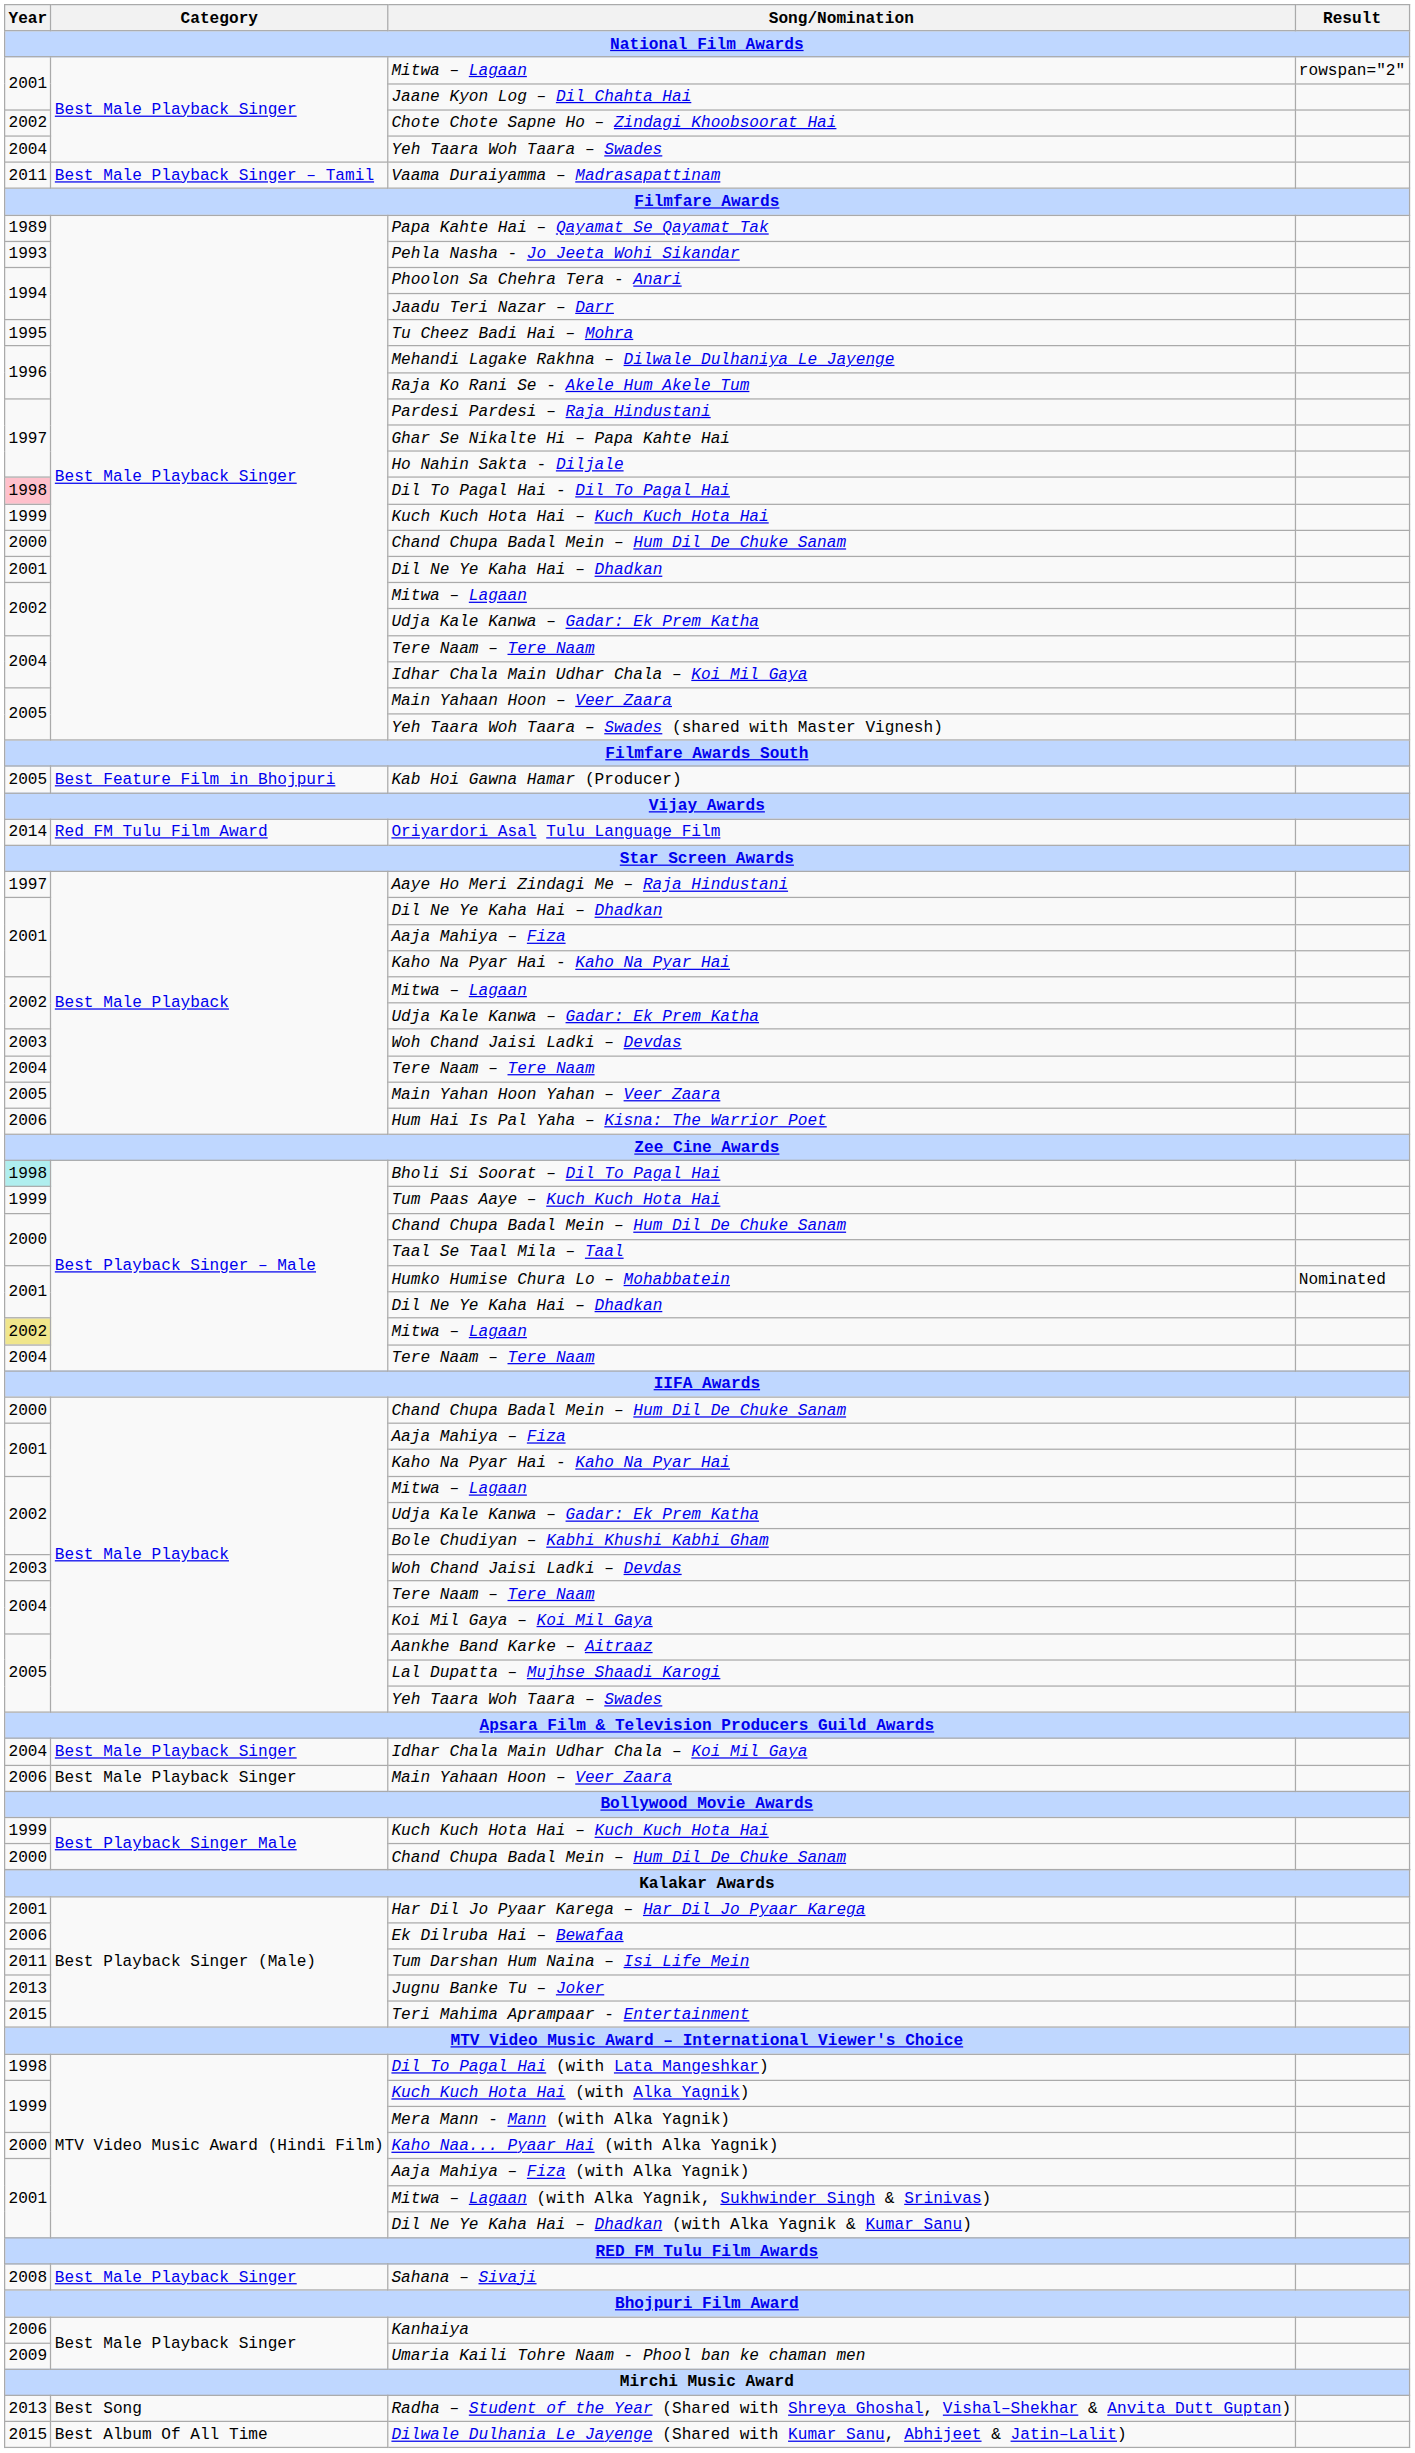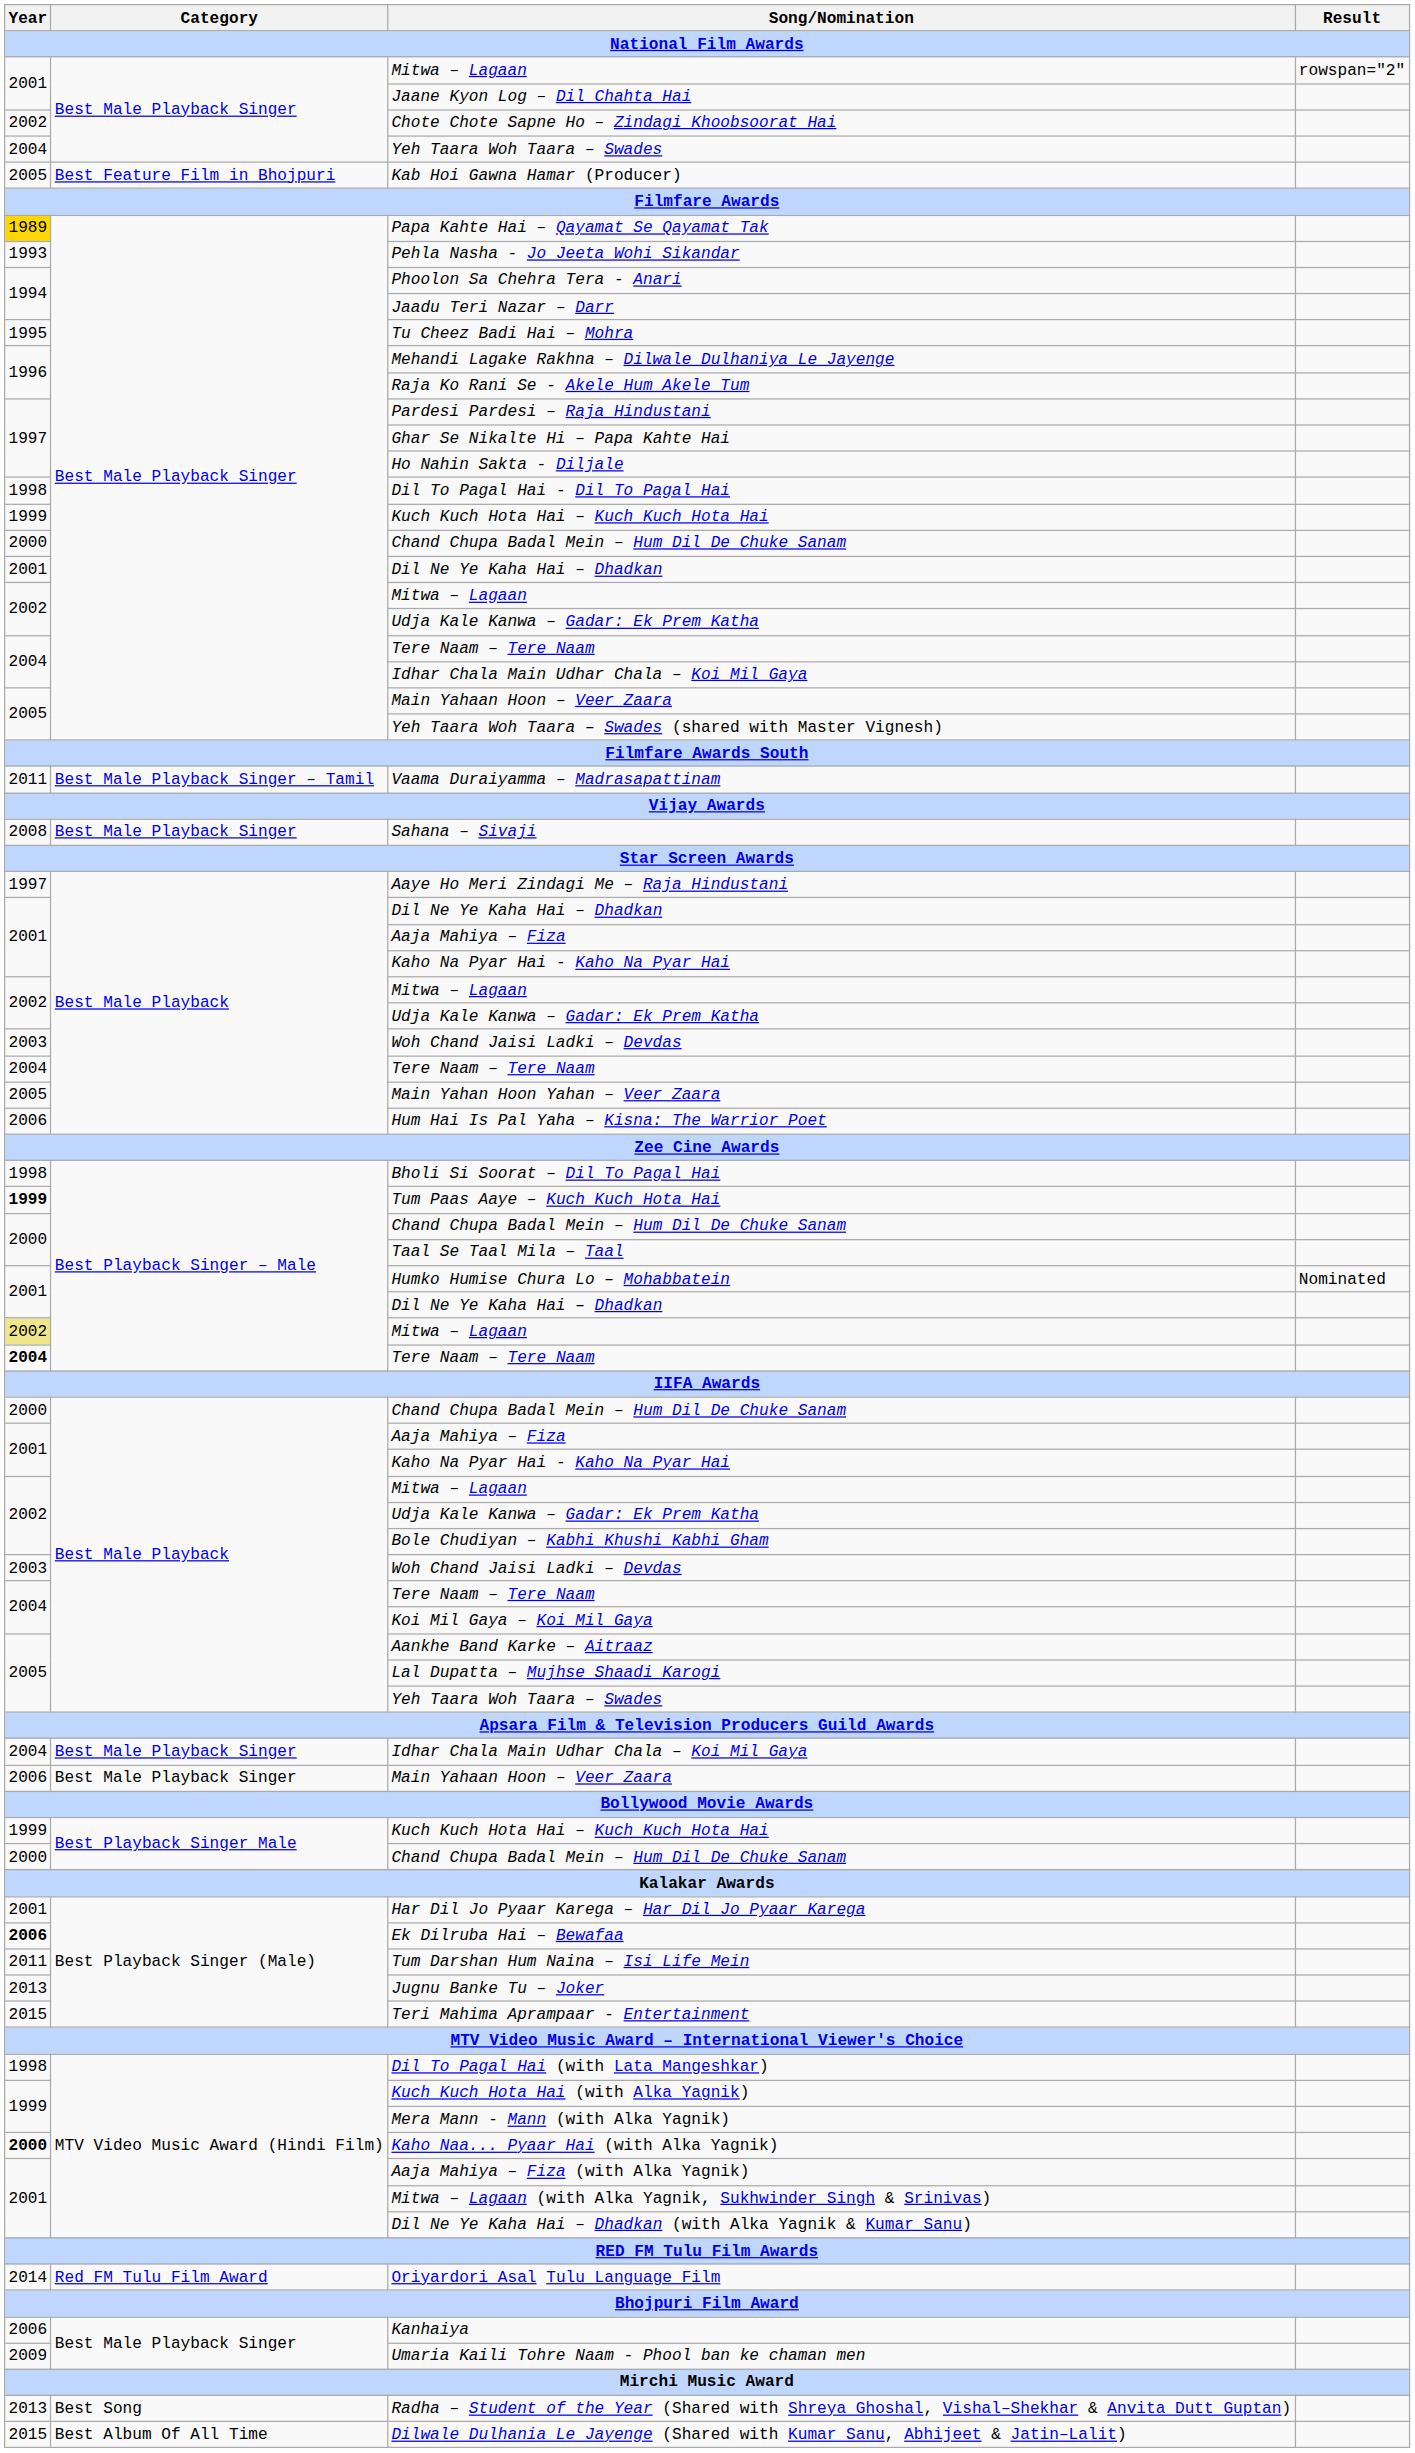rows swapped: (195, 780) <-> (214, 175)
(28, 228) no background -> (28, 228) gold background
(28, 491) pink background -> (28, 491) no background
rows swapped: (176, 2277) <-> (161, 832)
(28, 1174) paleturquoise background -> (28, 1174) no background
(28, 1200) normal -> (28, 1200) bold
(28, 1358) normal -> (28, 1358) bold
(28, 1936) normal -> (28, 1936) bold
(28, 2146) normal -> (28, 2146) bold
